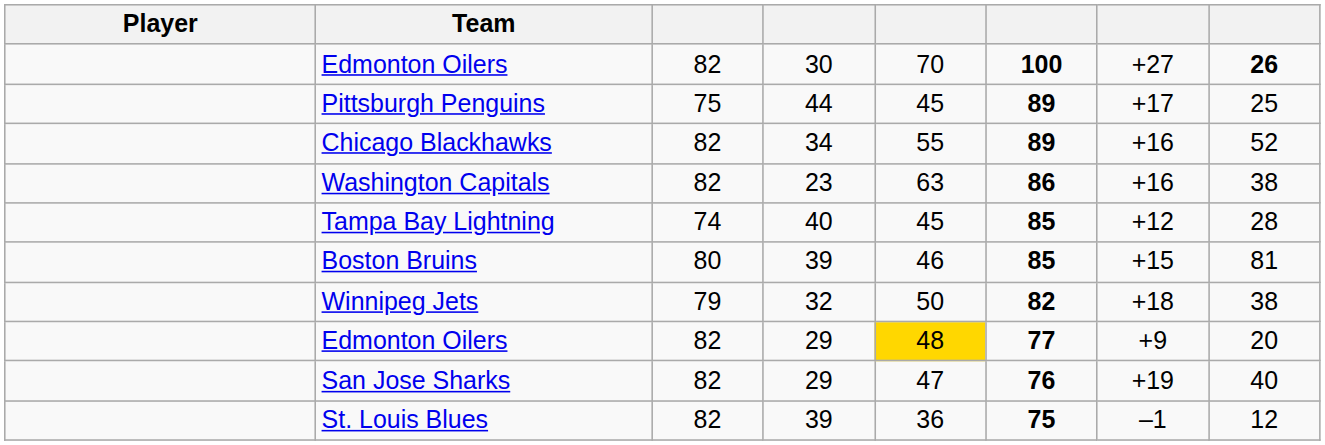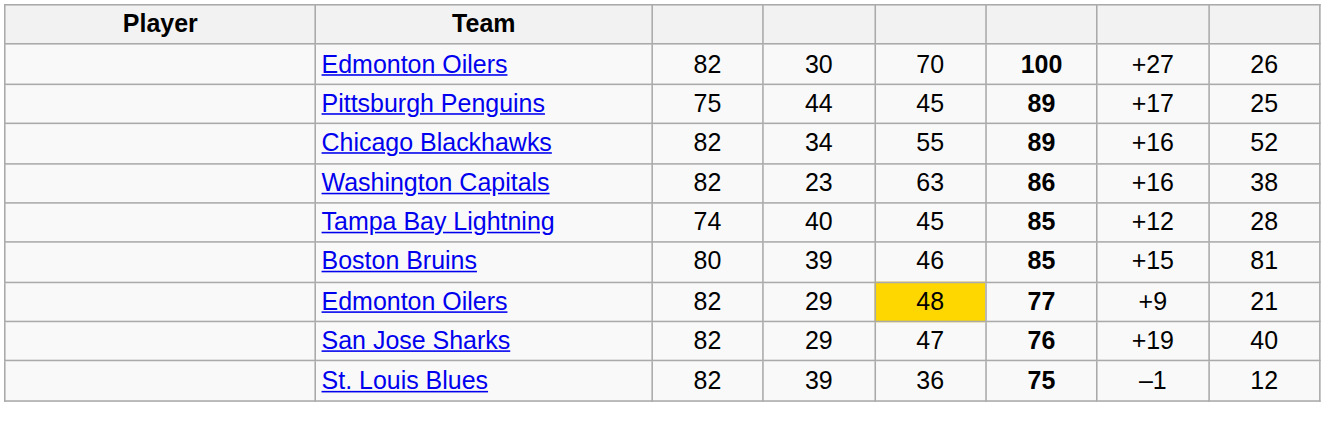(1264, 63) bold -> (1264, 63) normal
- row: (400, 301)
(1264, 340) 20 -> (1264, 301) 21
